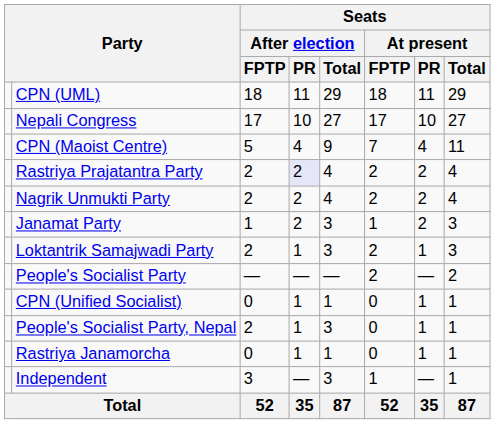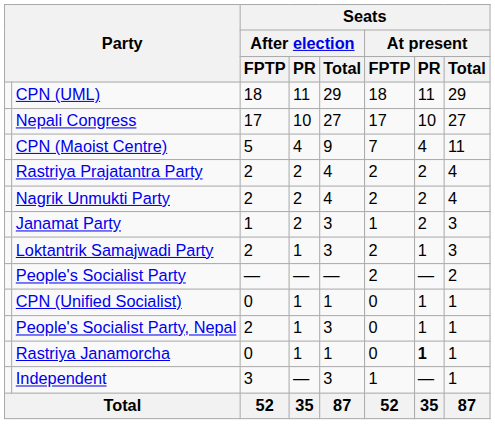(298, 172) lavender background -> (298, 172) no background
(422, 353) normal -> (422, 353) bold
